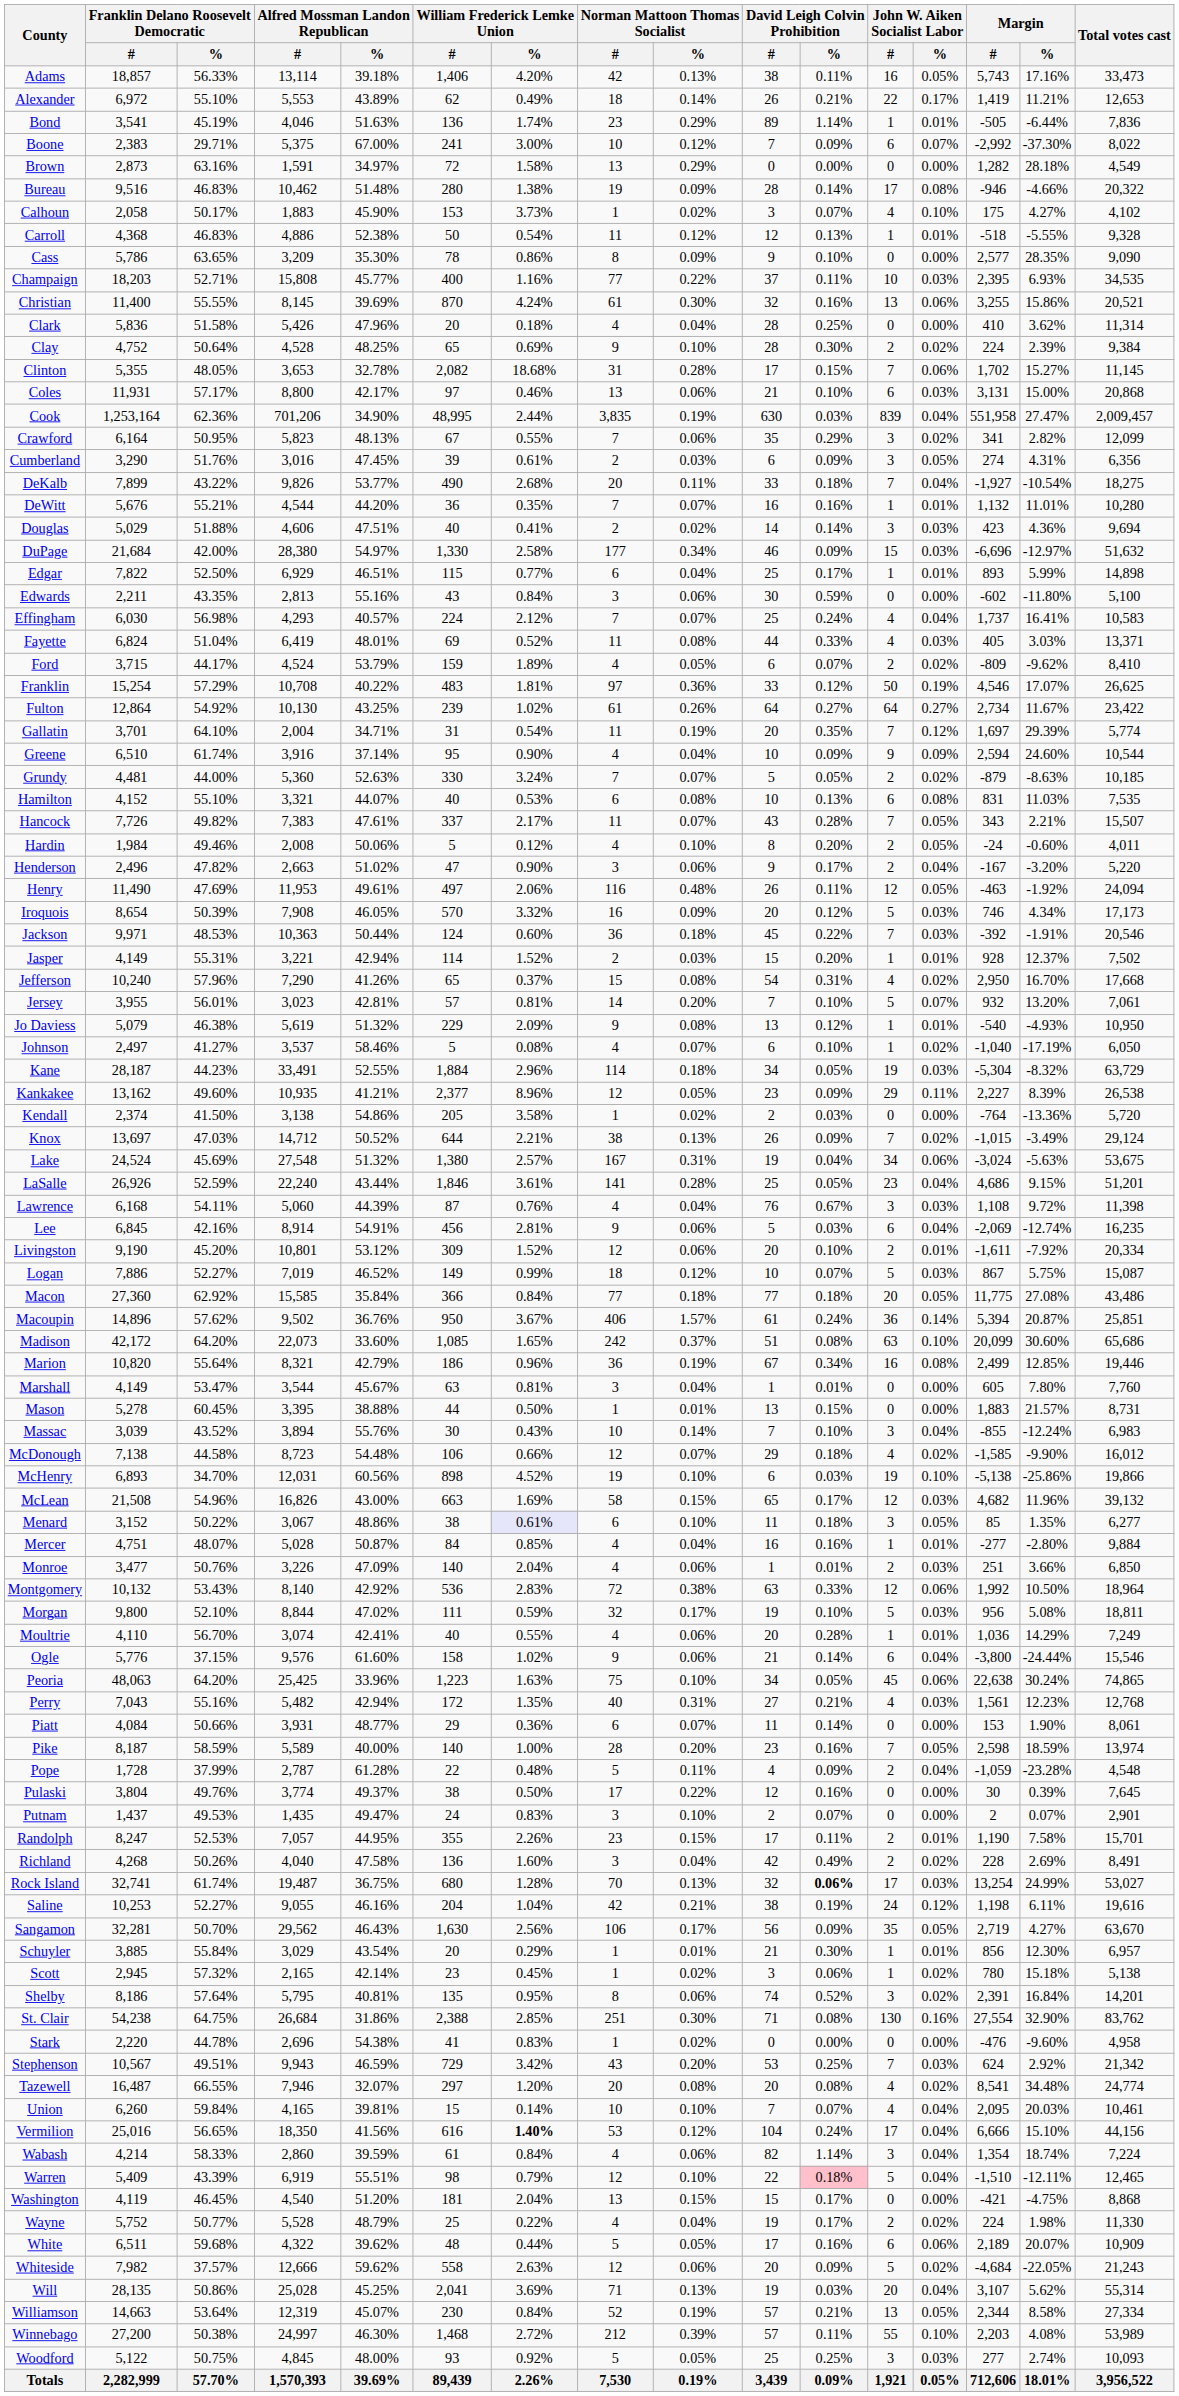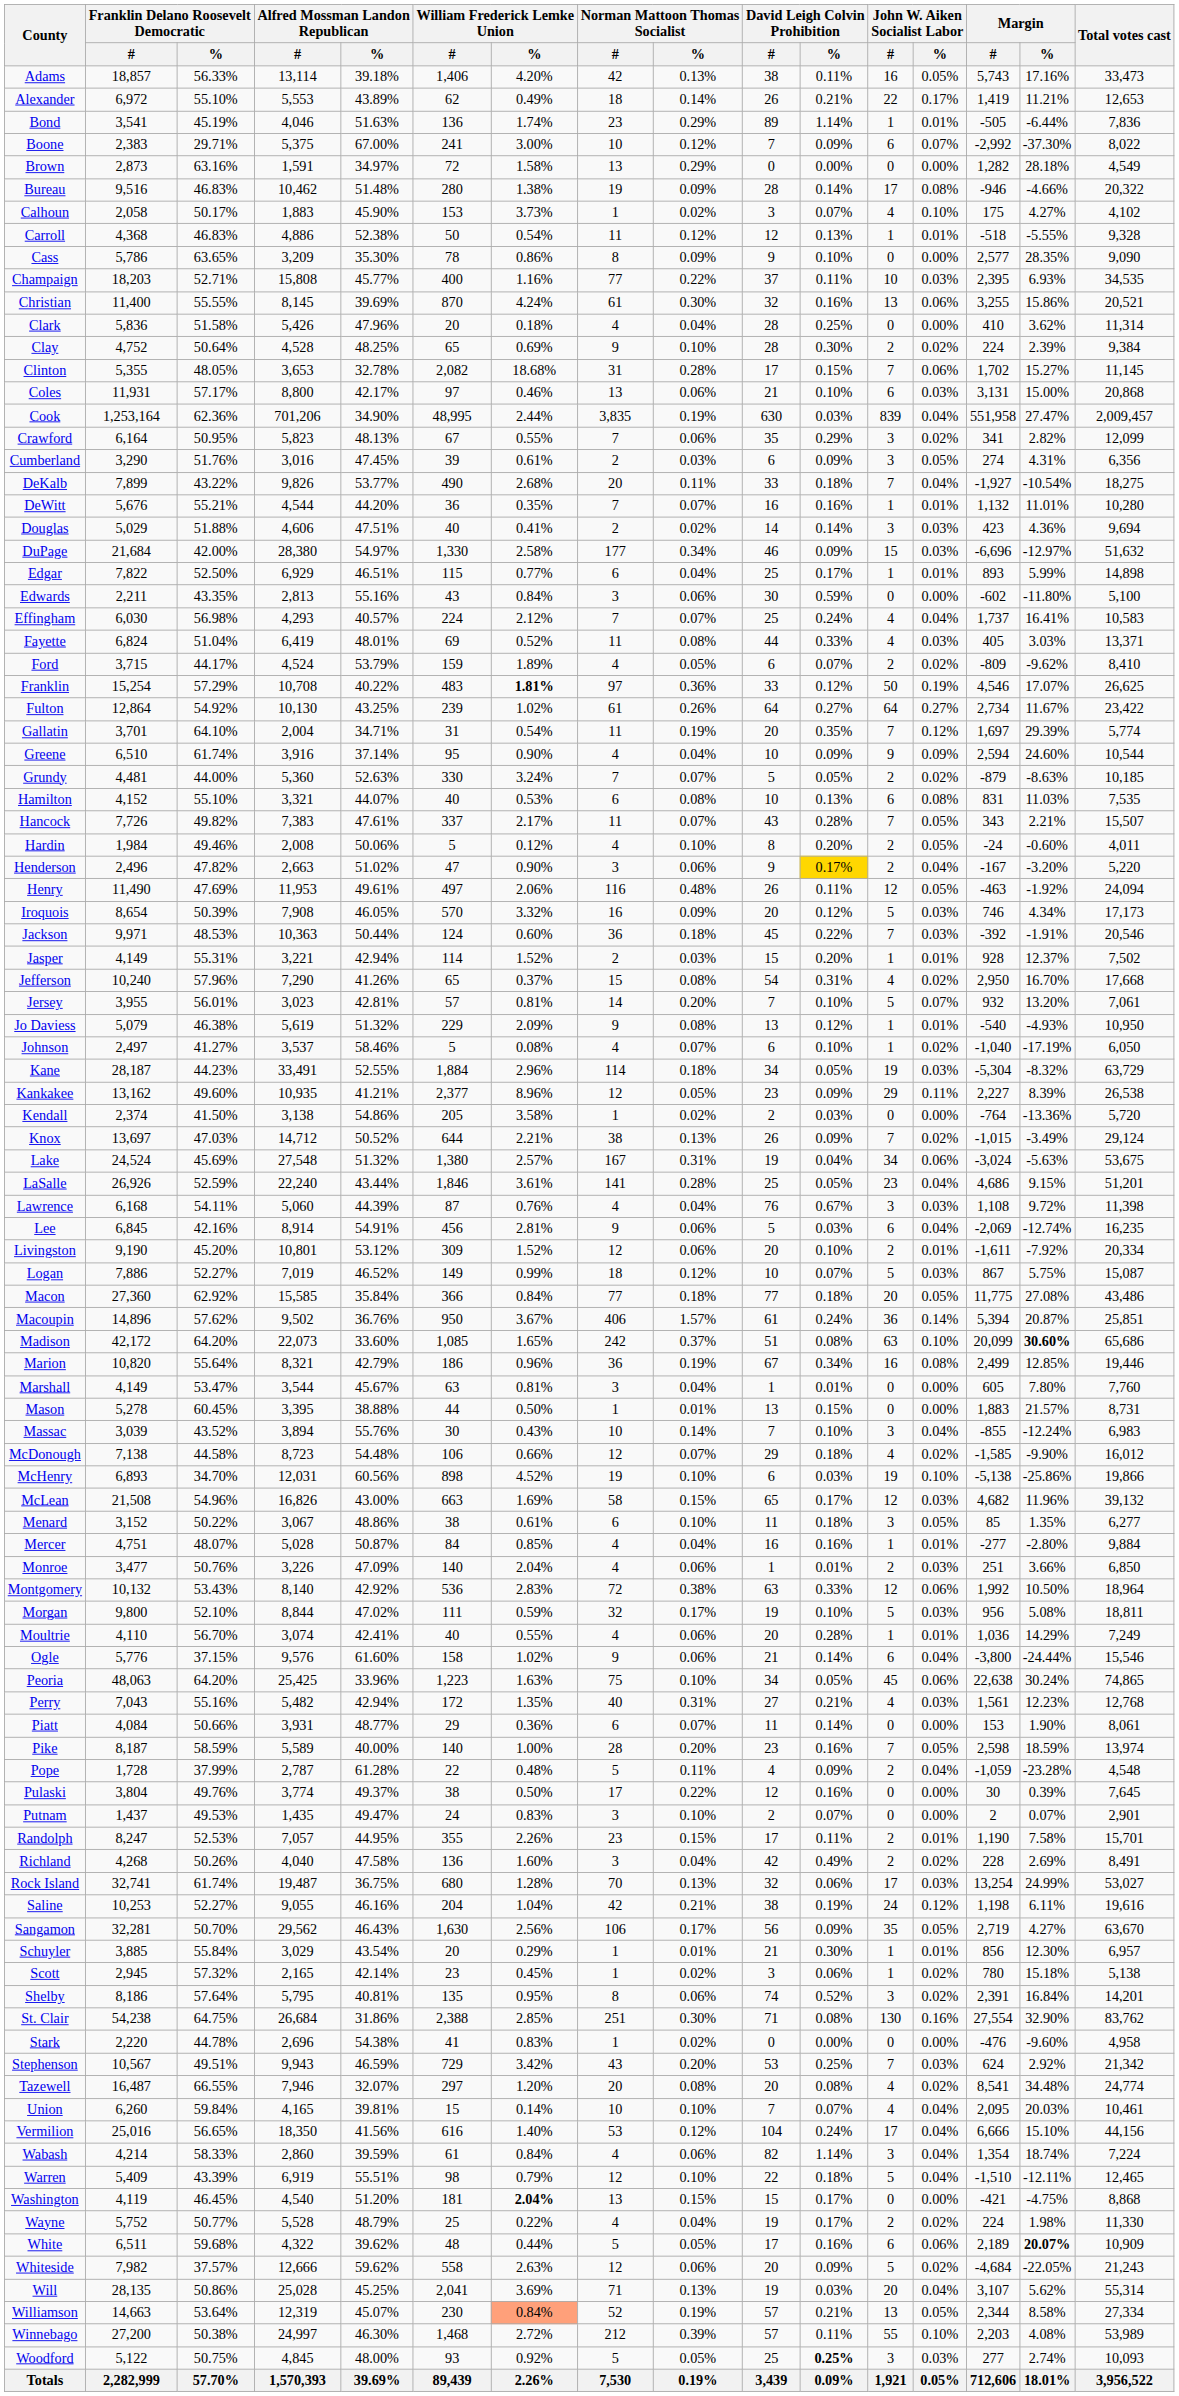(534, 686) normal -> (534, 686) bold
(834, 867) no background -> (834, 867) gold background
(1047, 1341) normal -> (1047, 1341) bold
(534, 1522) lavender background -> (534, 1522) no background
(834, 1883) bold -> (834, 1883) normal
(534, 2132) bold -> (534, 2132) normal
(834, 2177) pink background -> (834, 2177) no background
(534, 2199) normal -> (534, 2199) bold
(1047, 2245) normal -> (1047, 2245) bold
(534, 2312) no background -> (534, 2312) lightsalmon background
(834, 2357) normal -> (834, 2357) bold
